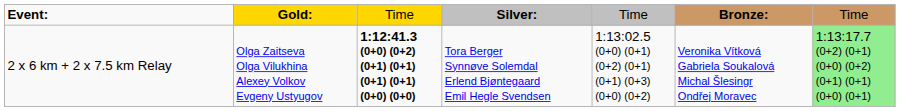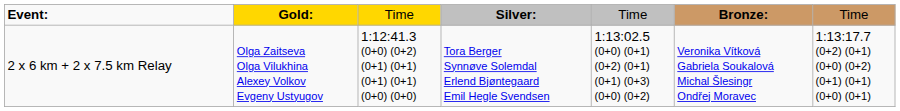(389, 65) bold -> (389, 65) normal
(843, 65) lightgreen background -> (843, 65) no background
